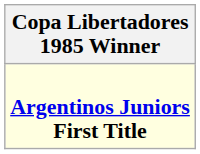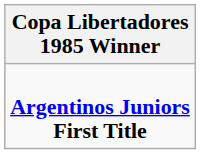(100, 118) lightyellow background -> (100, 118) no background
